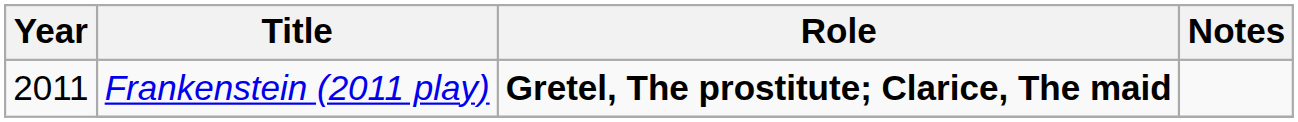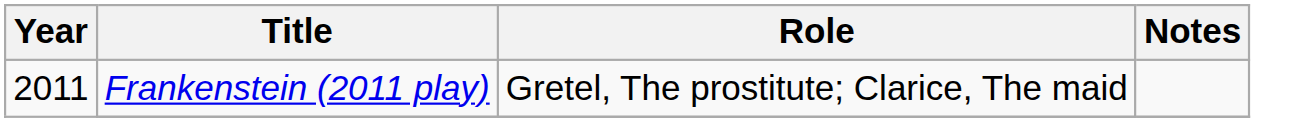(839, 87) bold -> (817, 87) normal
